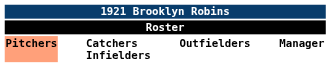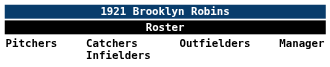(31, 43) lightsalmon background -> (31, 43) no background
